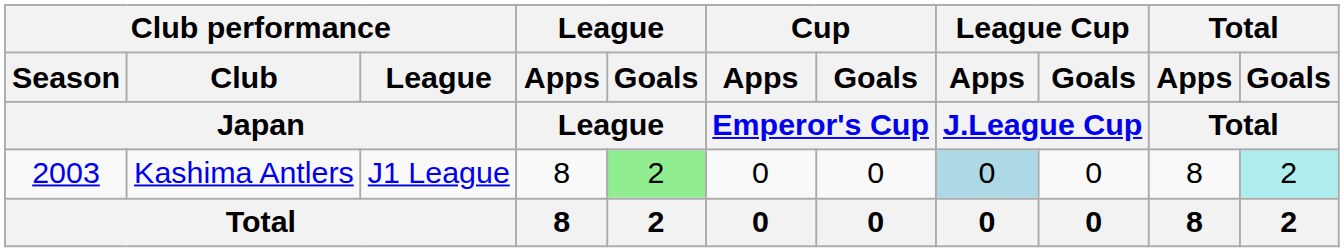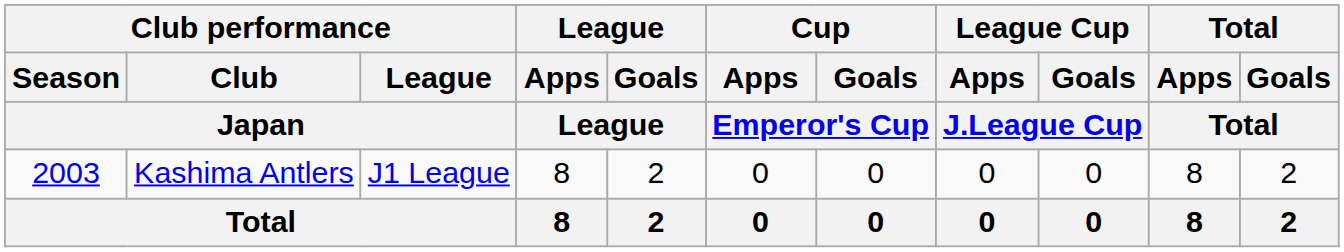(656, 173) lightgreen background -> (656, 173) no background
(987, 173) lightblue background -> (987, 173) no background
(1289, 173) paleturquoise background -> (1289, 173) no background
